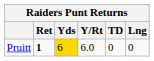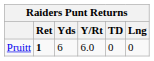(60, 47) gold background -> (60, 47) no background
